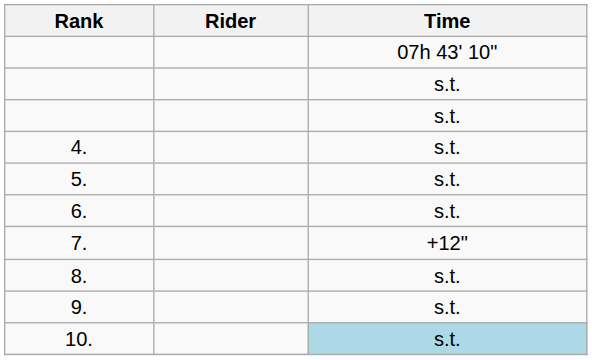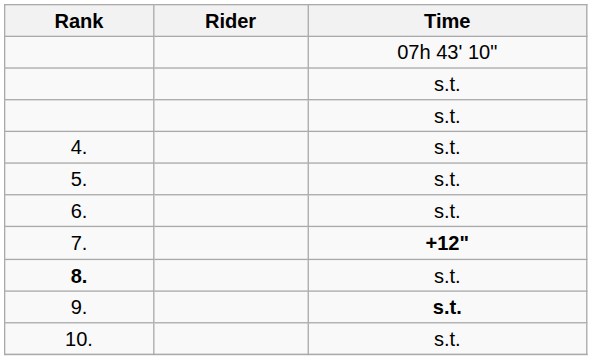(447, 243) normal -> (447, 243) bold
(79, 275) normal -> (79, 275) bold
(447, 307) normal -> (447, 307) bold
(447, 338) lightblue background -> (447, 338) no background
